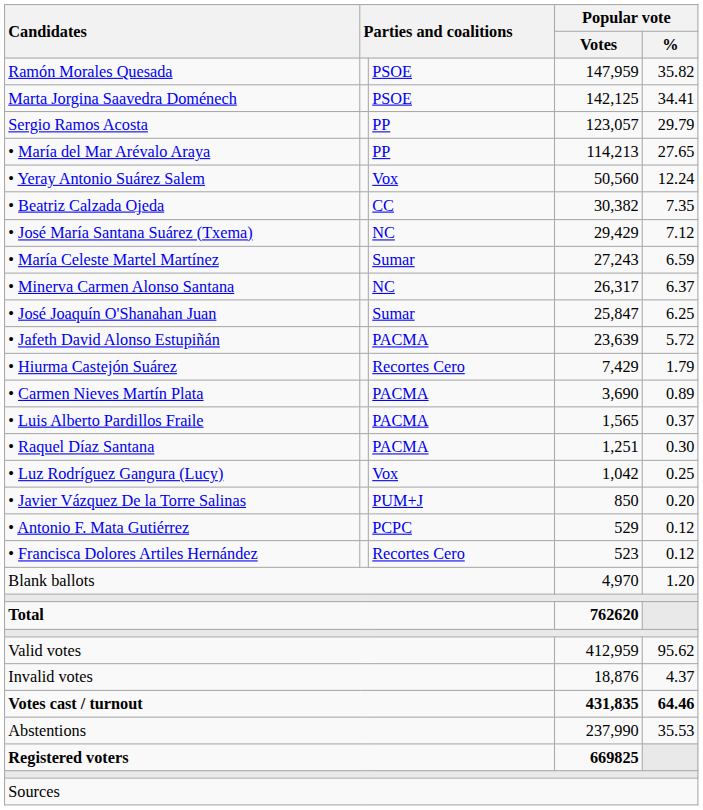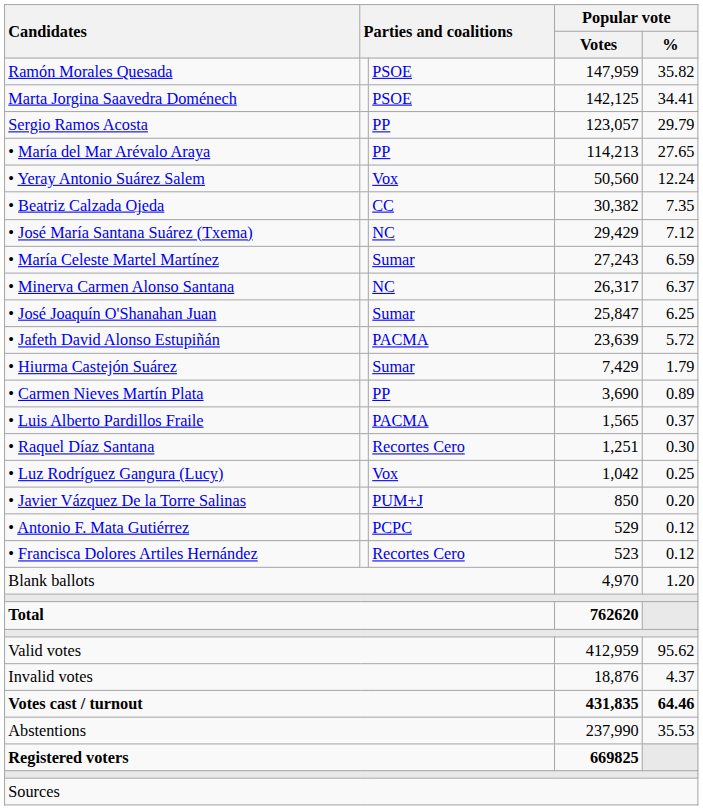(418, 366) Recortes Cero -> (393, 366) Sumar
(400, 393) PACMA -> (381, 393) PP
(400, 447) PACMA -> (418, 447) Recortes Cero
